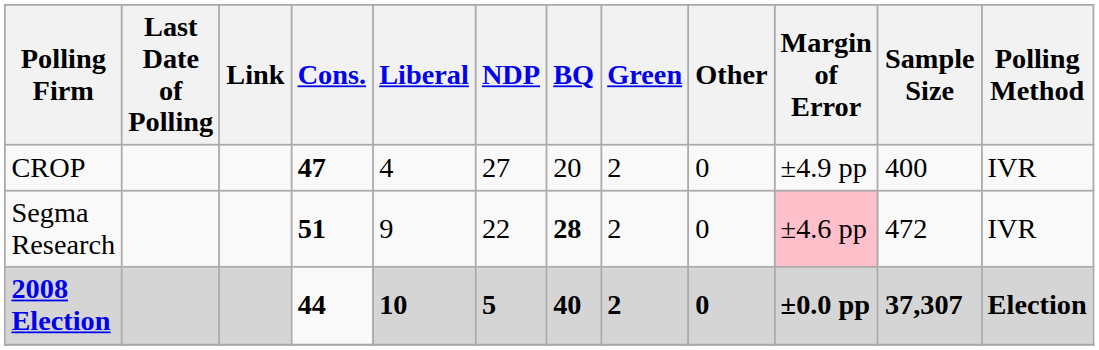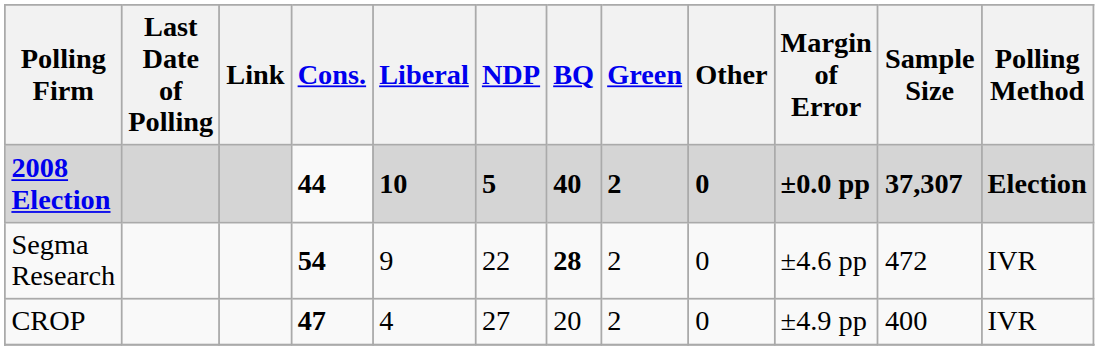rows swapped: (48, 167) <-> (61, 305)
(312, 228) 51 -> (312, 260) 54
(824, 228) pink background -> (824, 260) no background
